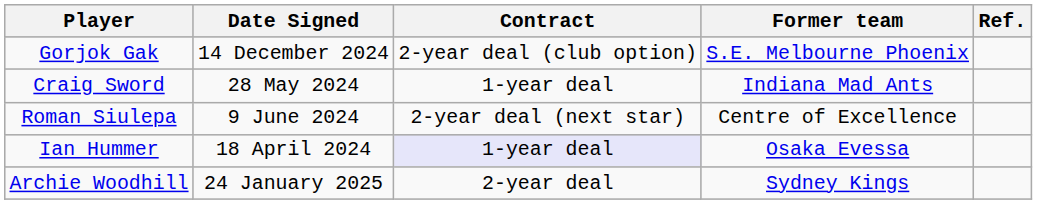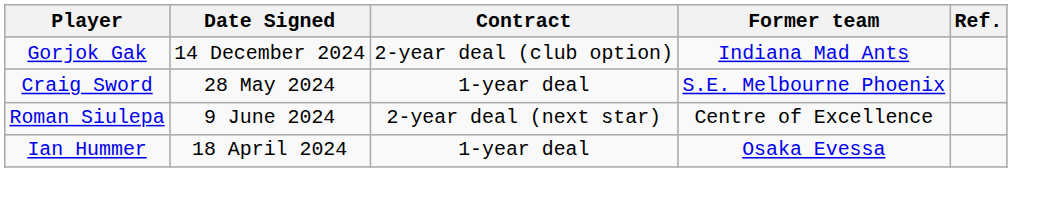(838, 53) S.E. Melbourne Phoenix -> (814, 53) Indiana Mad Ants
(838, 86) Indiana Mad Ants -> (814, 86) S.E. Melbourne Phoenix
(548, 151) lavender background -> (524, 151) no background
- row: (99, 183)
